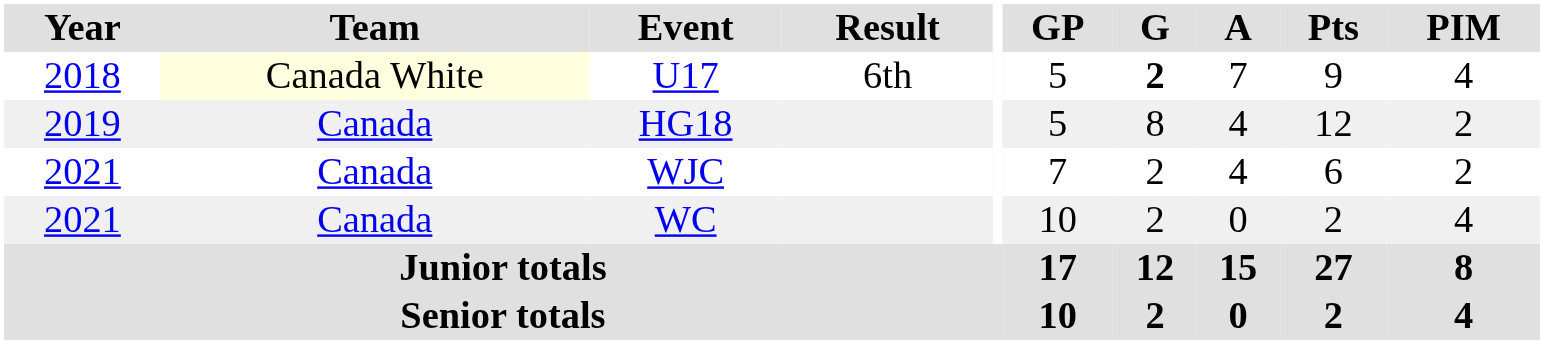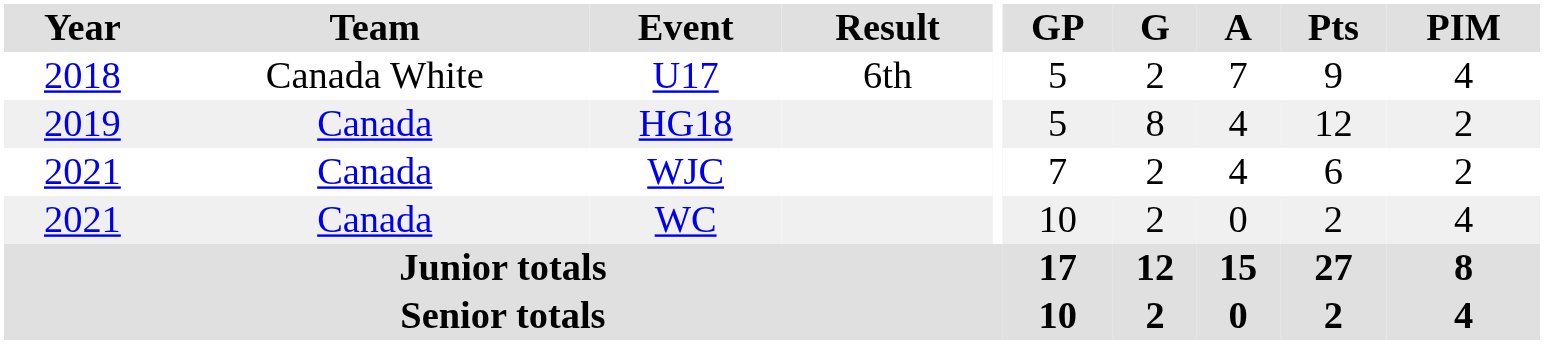(375, 75) lightyellow background -> (375, 75) no background
(1155, 75) bold -> (1155, 75) normal
